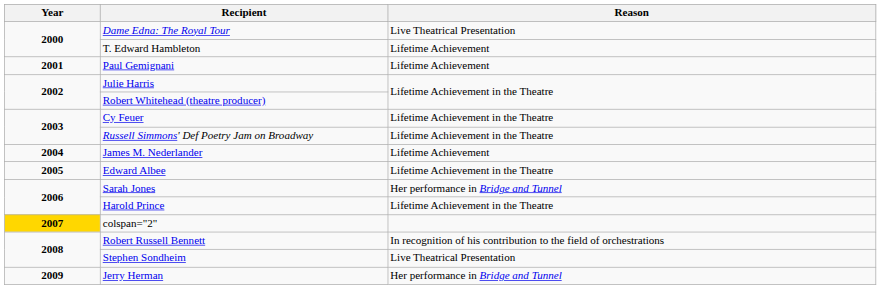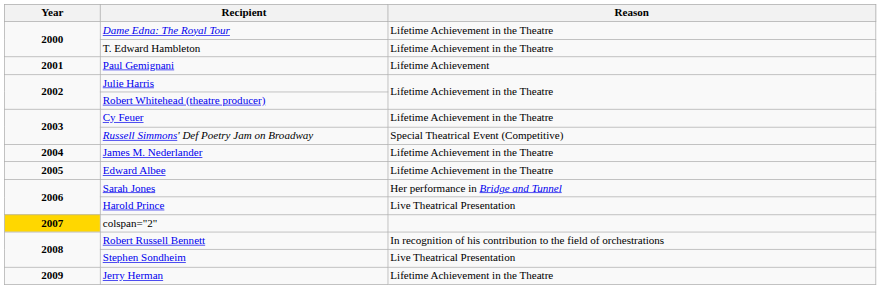(453, 30) Live Theatrical Presentation -> (472, 30) Lifetime Achievement in the Theatre
(440, 48) Lifetime Achievement -> (472, 48) Lifetime Achievement in the Theatre
(472, 135) Lifetime Achievement in the Theatre -> (477, 135) Special Theatrical Event (Competitive)
(440, 153) Lifetime Achievement -> (472, 153) Lifetime Achievement in the Theatre
(472, 205) Lifetime Achievement in the Theatre -> (453, 205) Live Theatrical Presentation
(476, 275) Her performance in Bridge and Tunnel -> (472, 275) Lifetime Achievement in the Theatre
